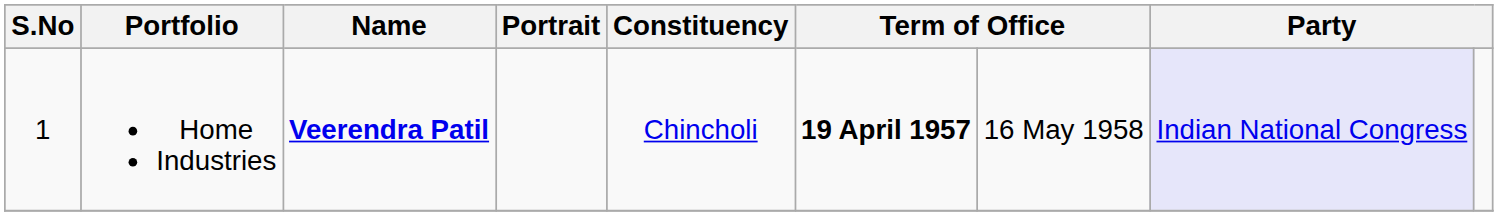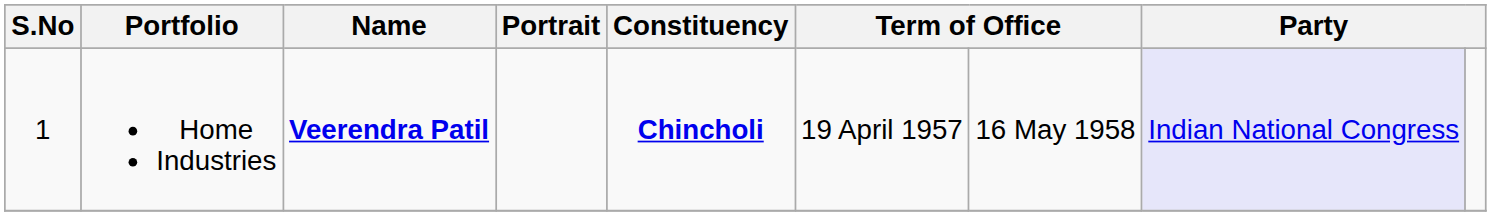(701, 129) normal -> (701, 129) bold
(886, 129) bold -> (882, 129) normal
